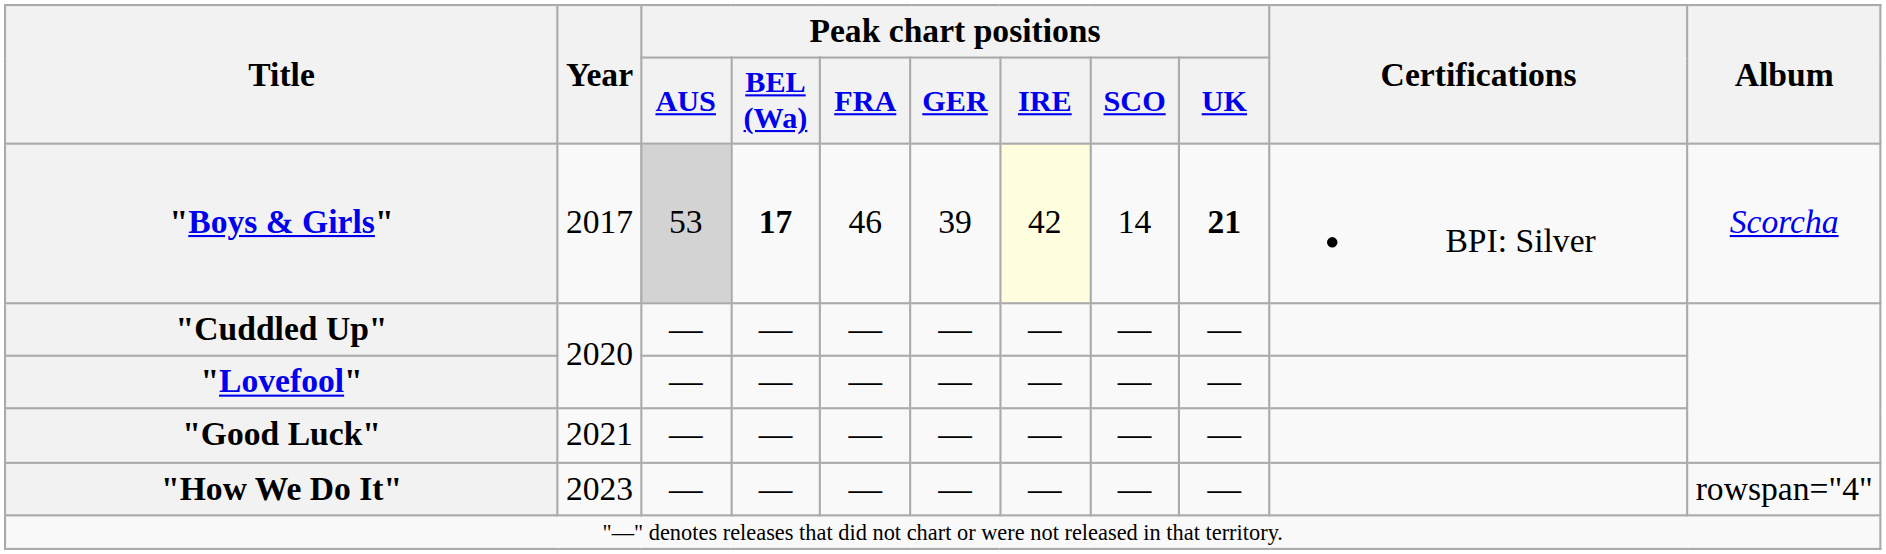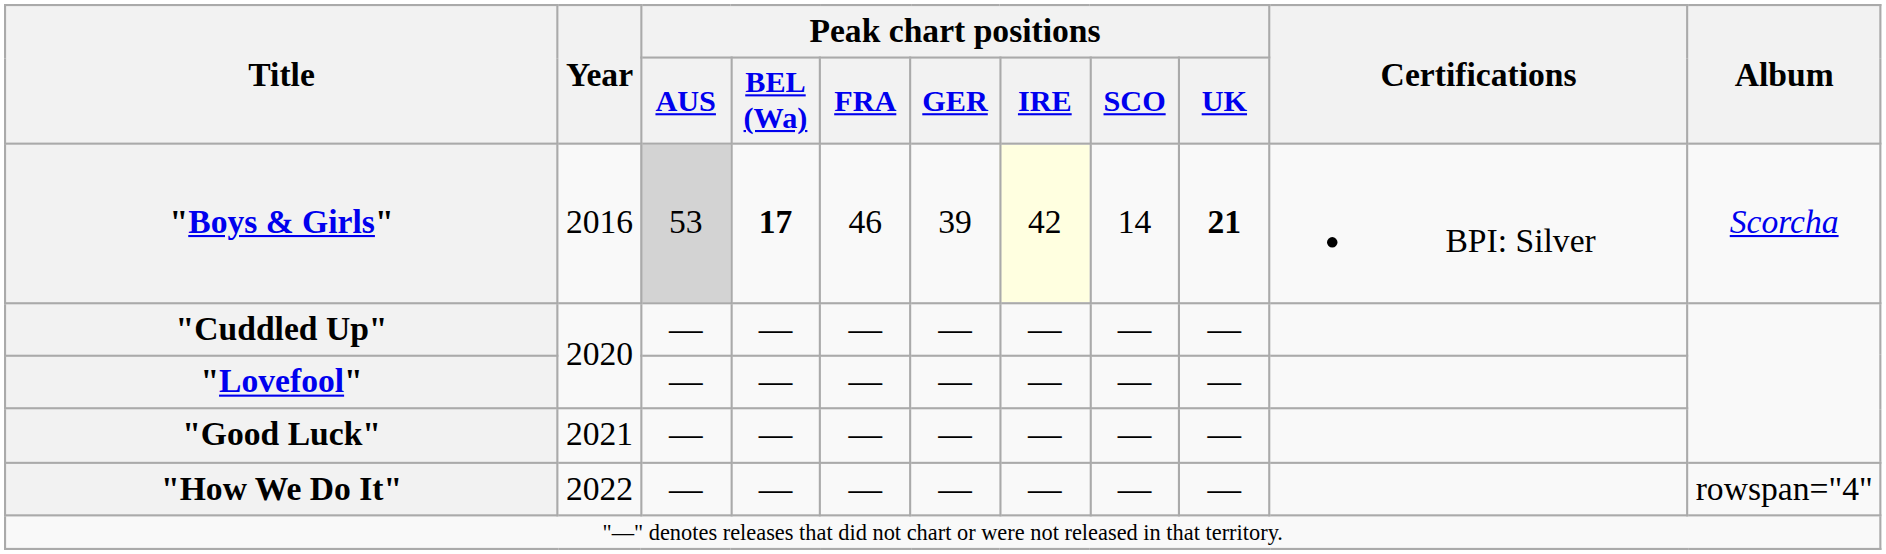(599, 222) 2017 -> (599, 222) 2016
(599, 488) 2023 -> (599, 488) 2022
